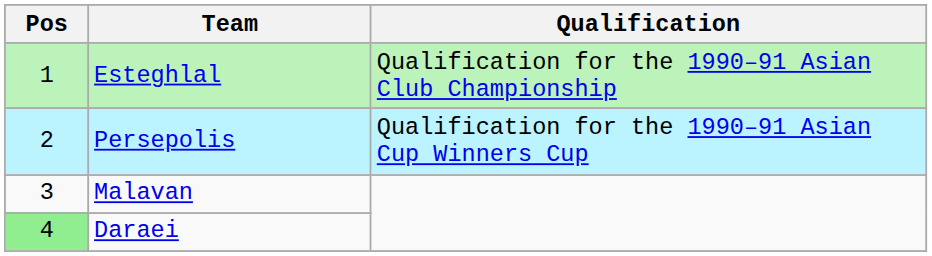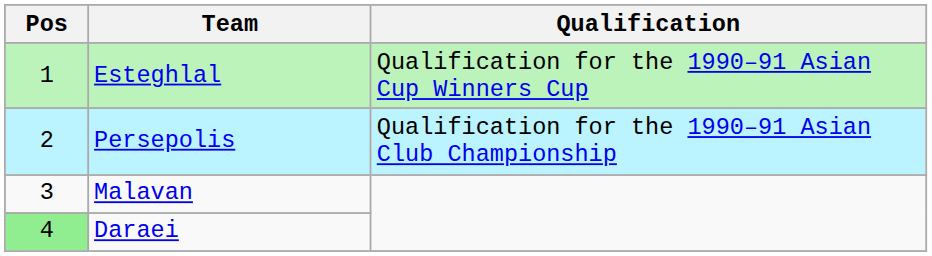(624, 76) Qualification for the 1990–91 Asian Club Championship -> (624, 76) Qualification for the 1990–91 Asian Cup Winners Cup
(624, 142) Qualification for the 1990–91 Asian Cup Winners Cup -> (624, 142) Qualification for the 1990–91 Asian Club Championship
